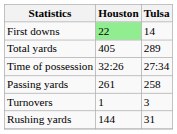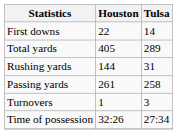(104, 31) lightgreen background -> (104, 31) no background
rows swapped: (39, 119) <-> (50, 66)
